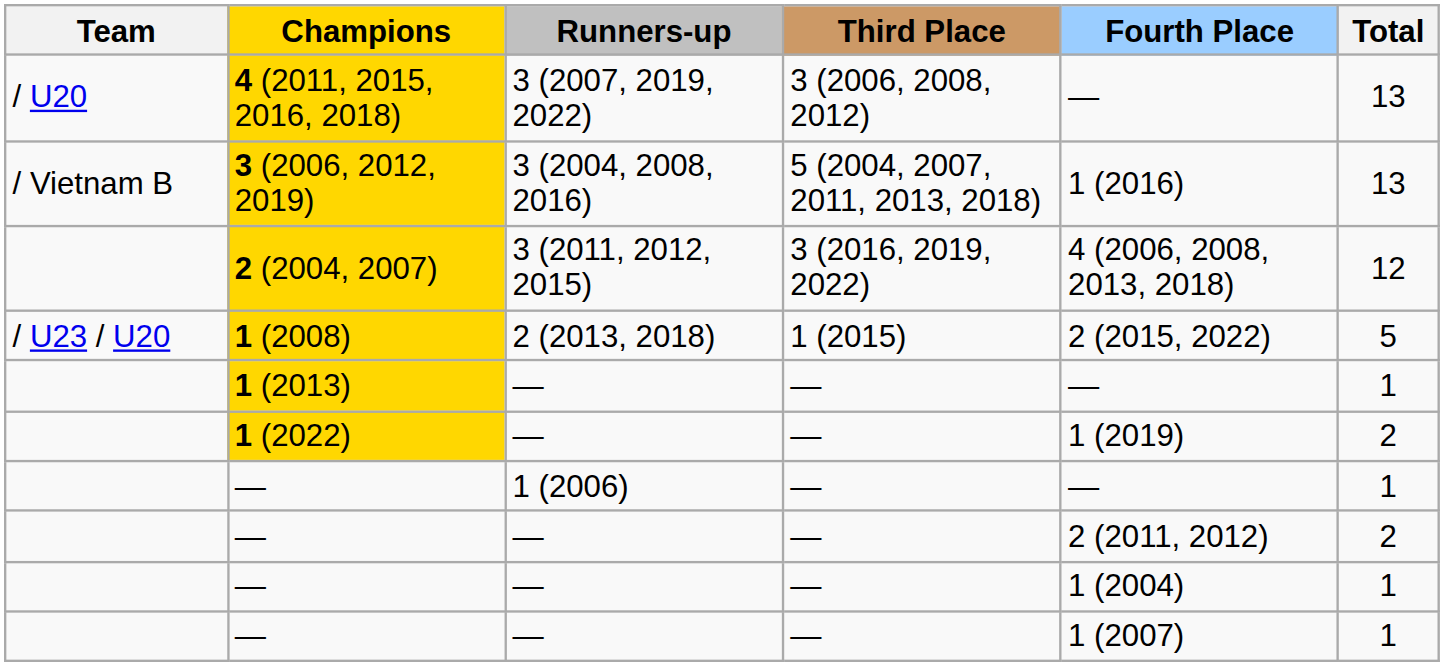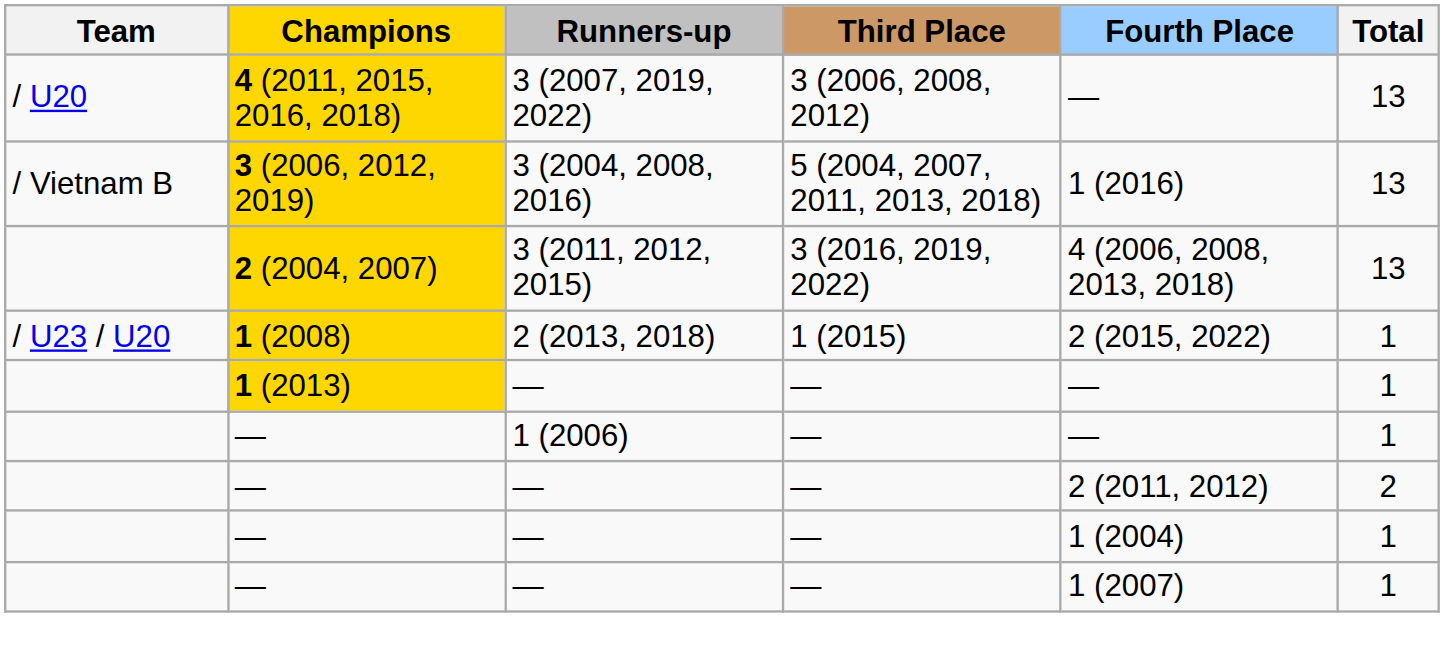(1388, 269) 12 -> (1388, 269) 13
(1388, 336) 5 -> (1388, 336) 1
- row: (293, 436)
